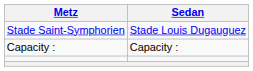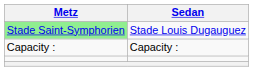(66, 30) no background -> (66, 30) lightgreen background
